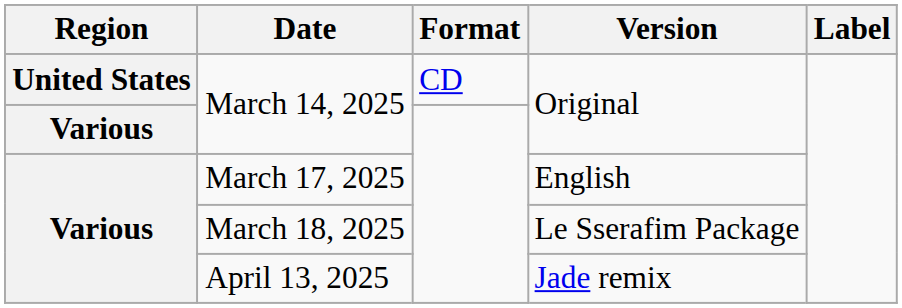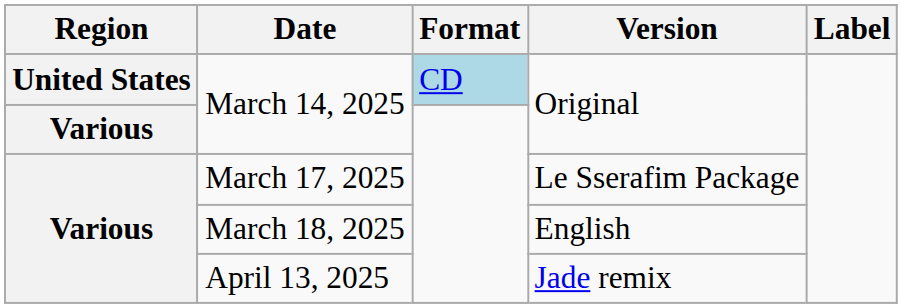(441, 79) no background -> (441, 79) lightblue background
(583, 178) English -> (667, 178) Le Sserafim Package
(667, 228) Le Sserafim Package -> (583, 228) English
